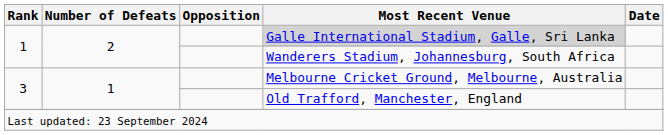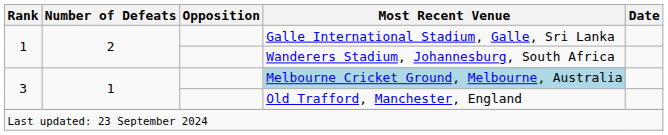(441, 36) lightgrey background -> (441, 36) no background
(444, 78) no background -> (444, 78) lightblue background
